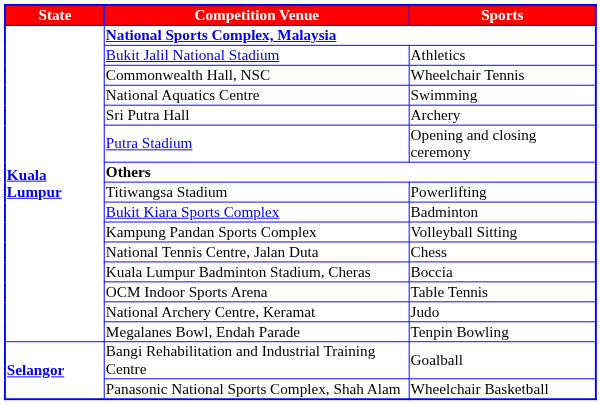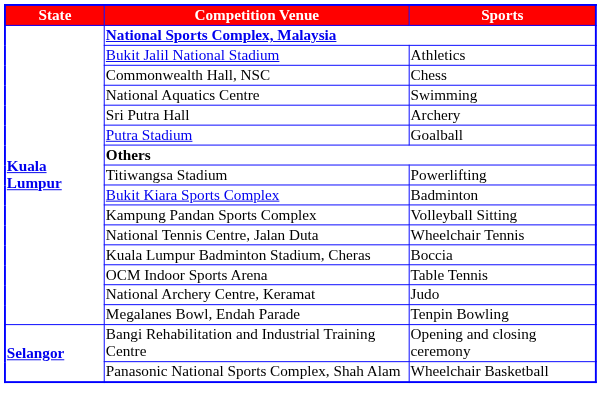(468, 75) Wheelchair Tennis -> (429, 75) Chess
(474, 143) Opening and closing ceremony -> (437, 135) Goalball
(429, 251) Chess -> (468, 234) Wheelchair Tennis
(437, 360) Goalball -> (474, 343) Opening and closing ceremony
